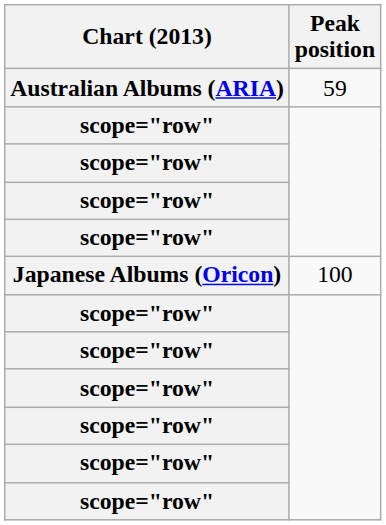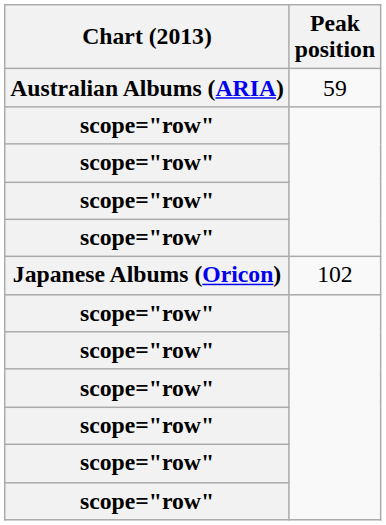(335, 275) 100 -> (335, 275) 102
